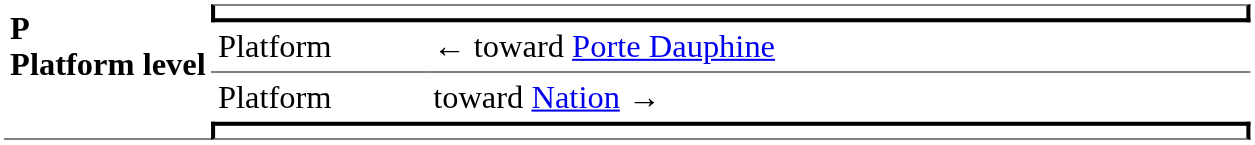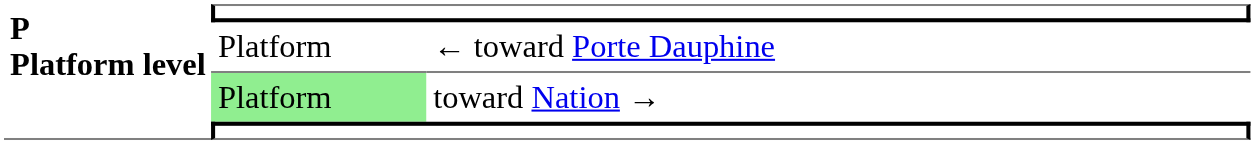(275, 96) no background -> (275, 96) lightgreen background
